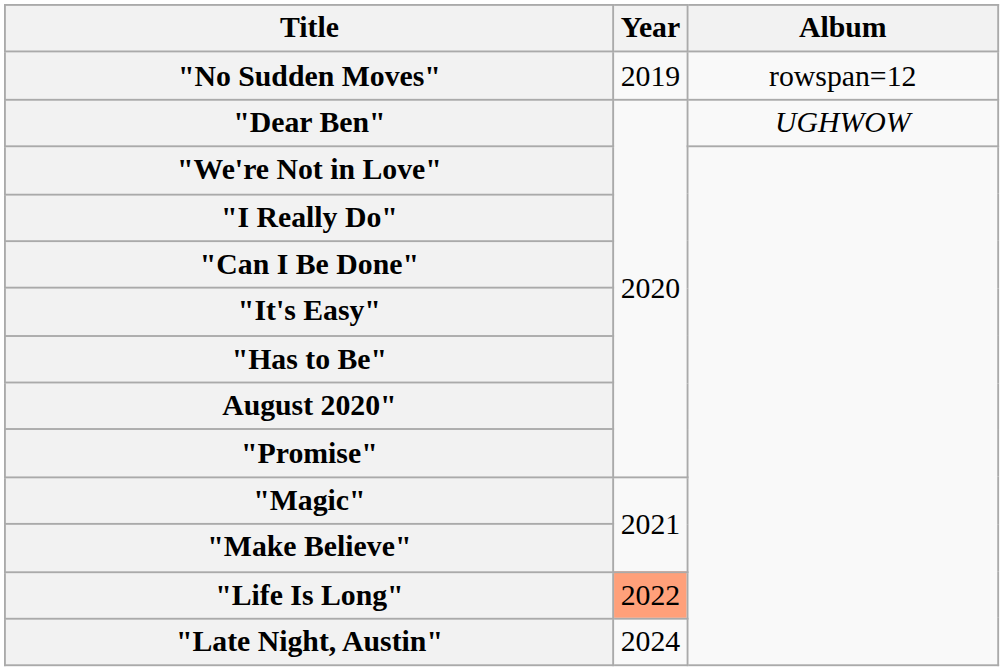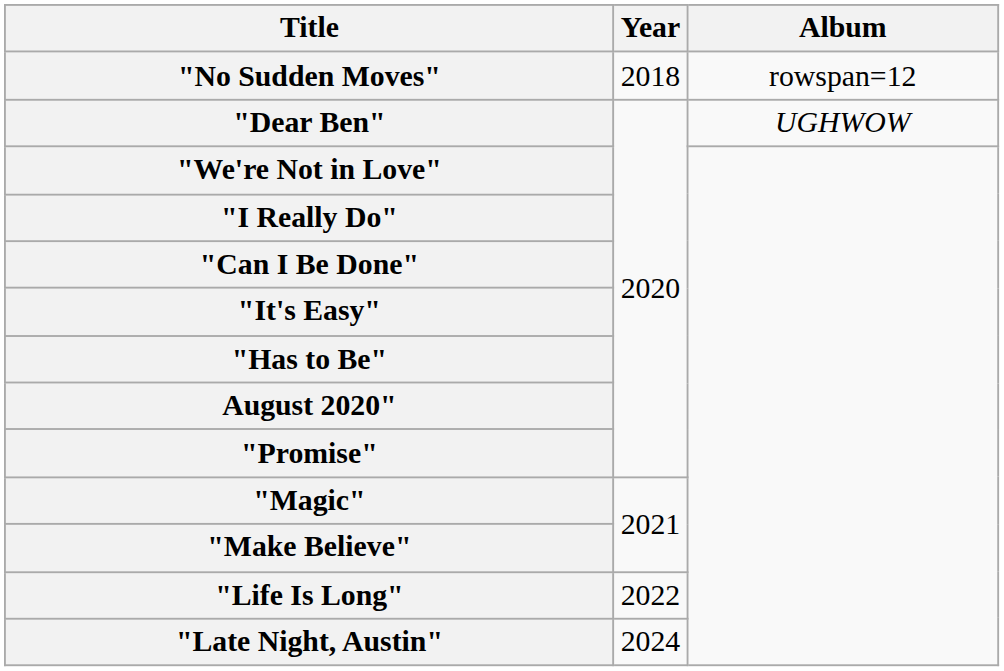(650, 75) 2019 -> (650, 75) 2018
(650, 594) lightsalmon background -> (650, 594) no background
